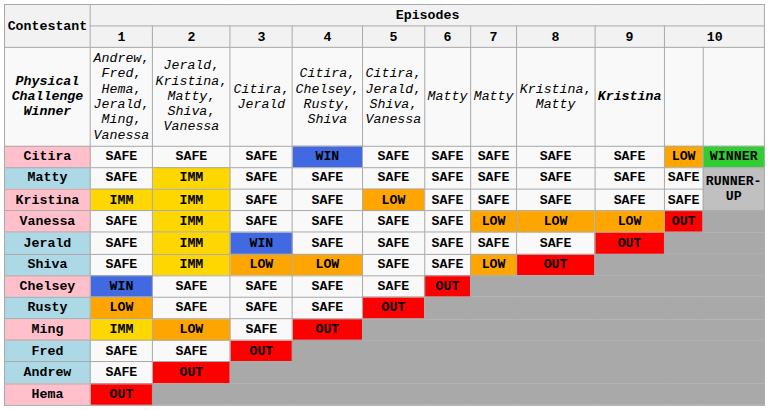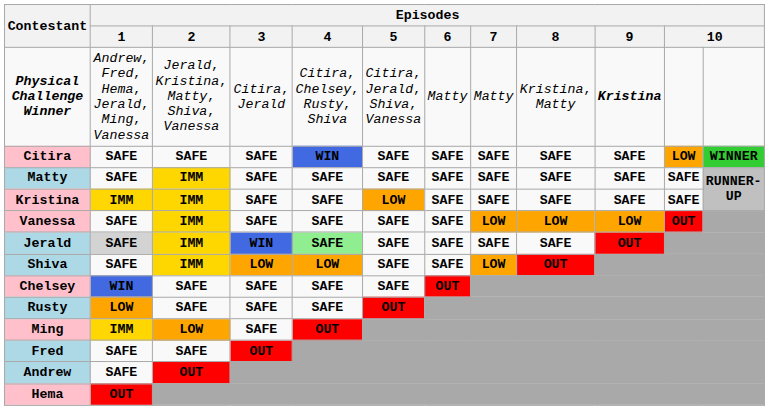(121, 243) no background -> (121, 243) lightgrey background
(327, 243) no background -> (327, 243) lightgreen background
